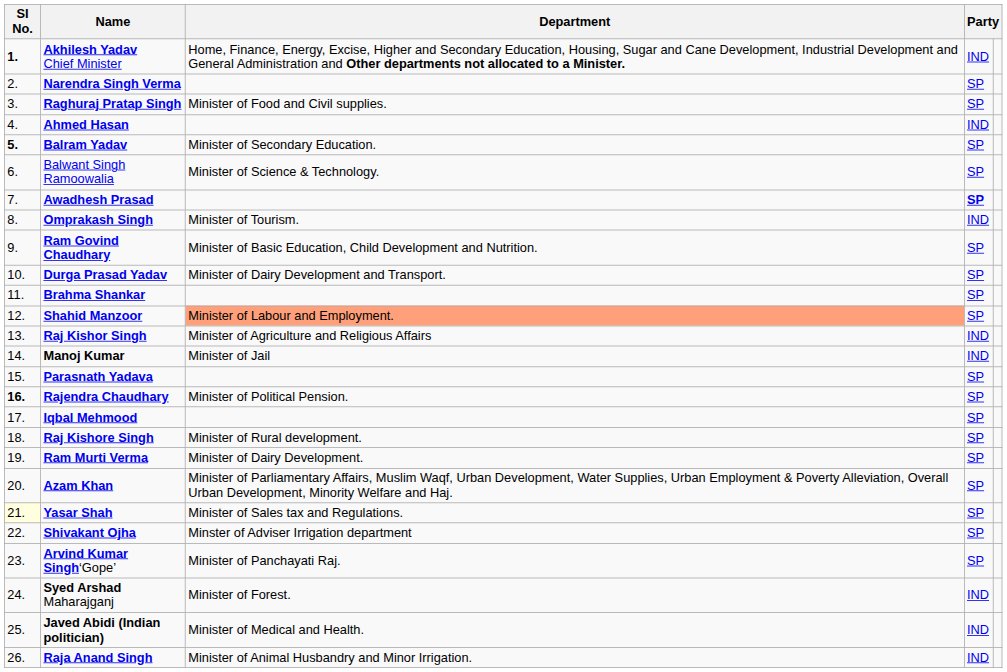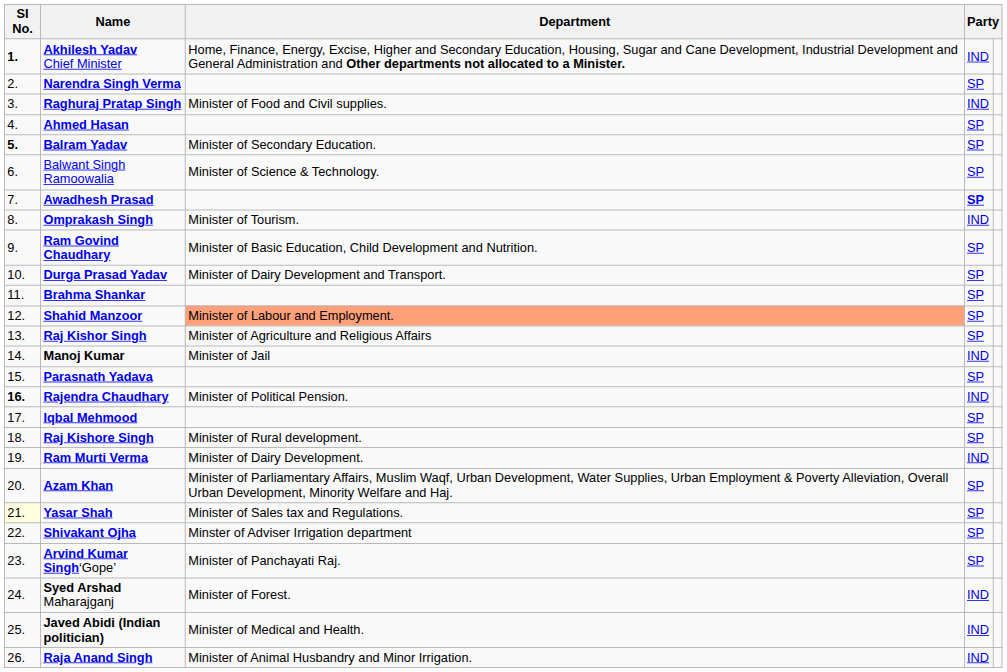(976, 104) SP -> (978, 104) IND
(978, 124) IND -> (976, 124) SP
(978, 336) IND -> (976, 336) SP
(976, 397) SP -> (978, 397) IND
(976, 457) SP -> (978, 457) IND
